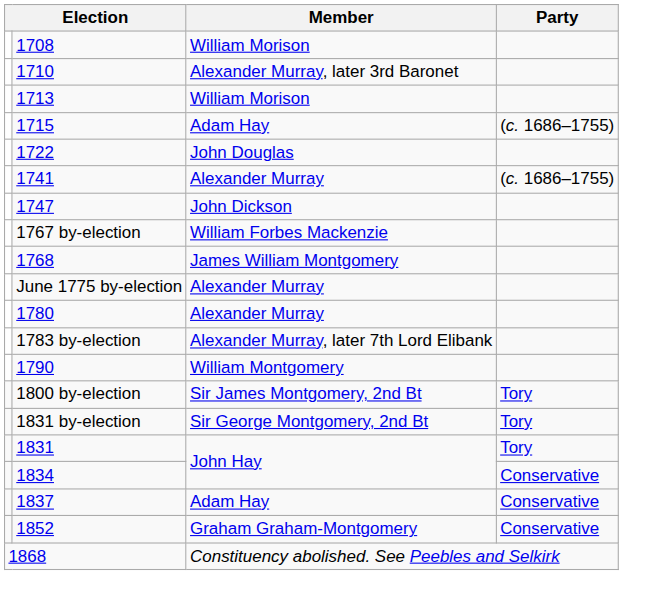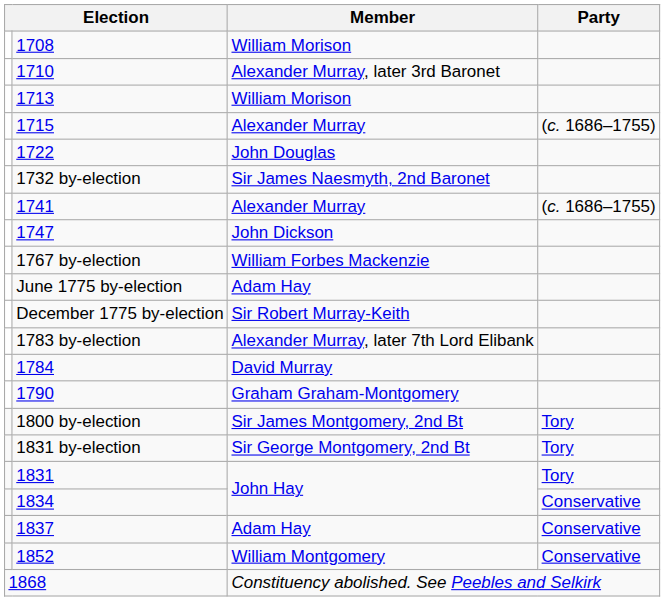(230, 125) Adam Hay -> (298, 125) Alexander Murray
+ row: (78, 179)
- row: (35, 260)
(257, 286) Alexander Murray -> (271, 286) Adam Hay
+ row: (120, 313)
- row: (35, 313)
+ row: (35, 367)
(267, 367) William Montgomery -> (345, 394) Graham Graham-Montgomery
(304, 529) Graham Graham-Montgomery -> (308, 555) William Montgomery
